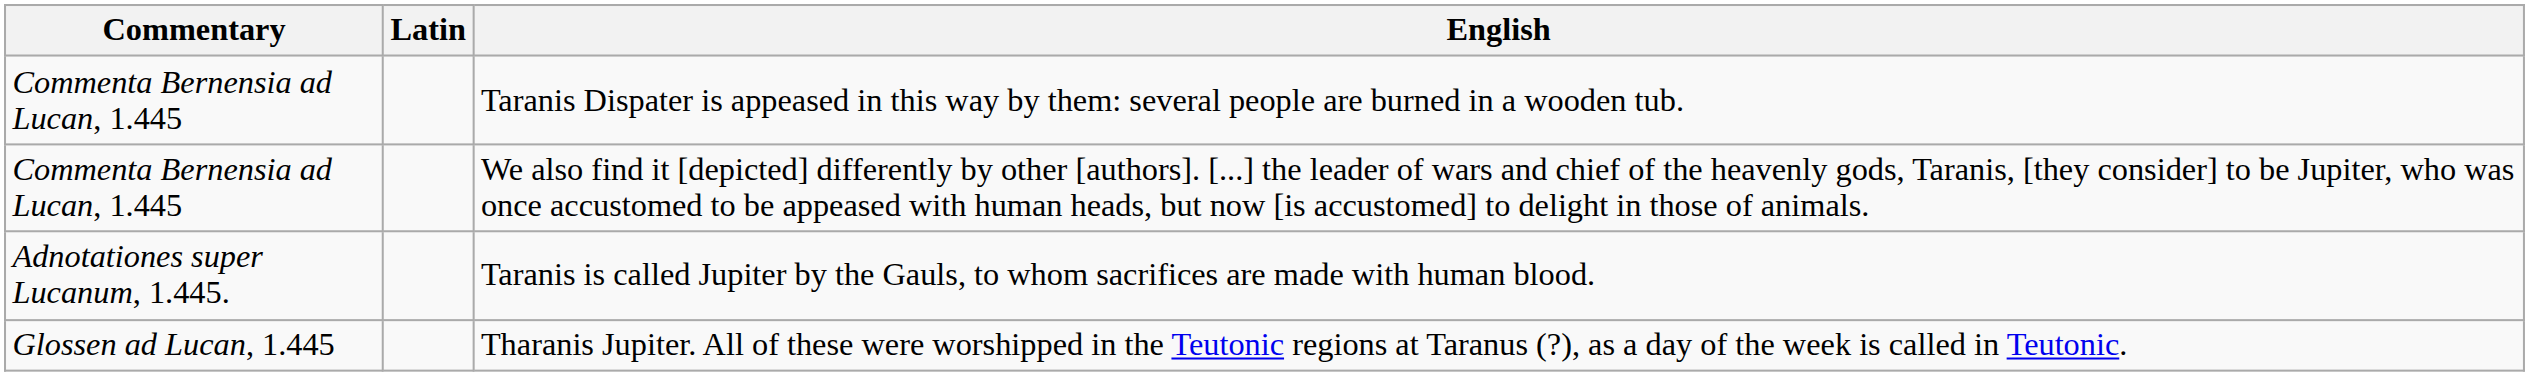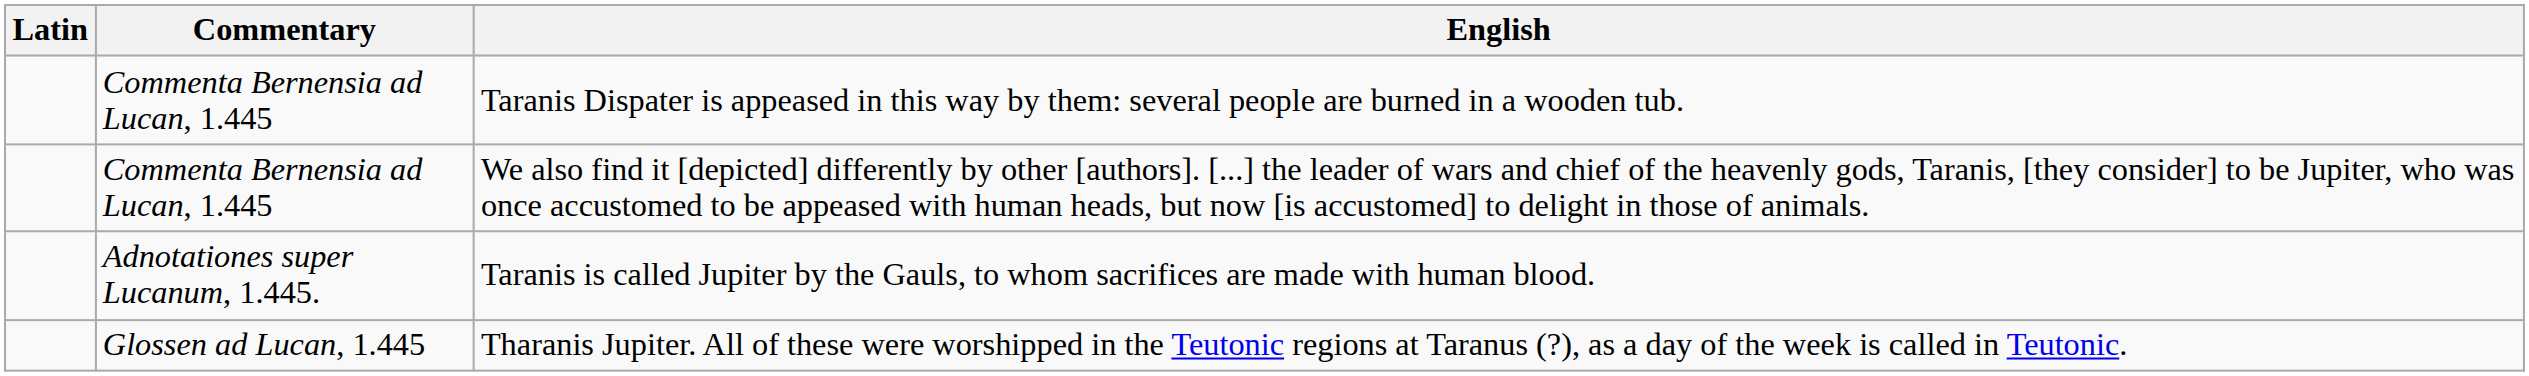columns swapped: (194, 30) <-> (428, 30)
